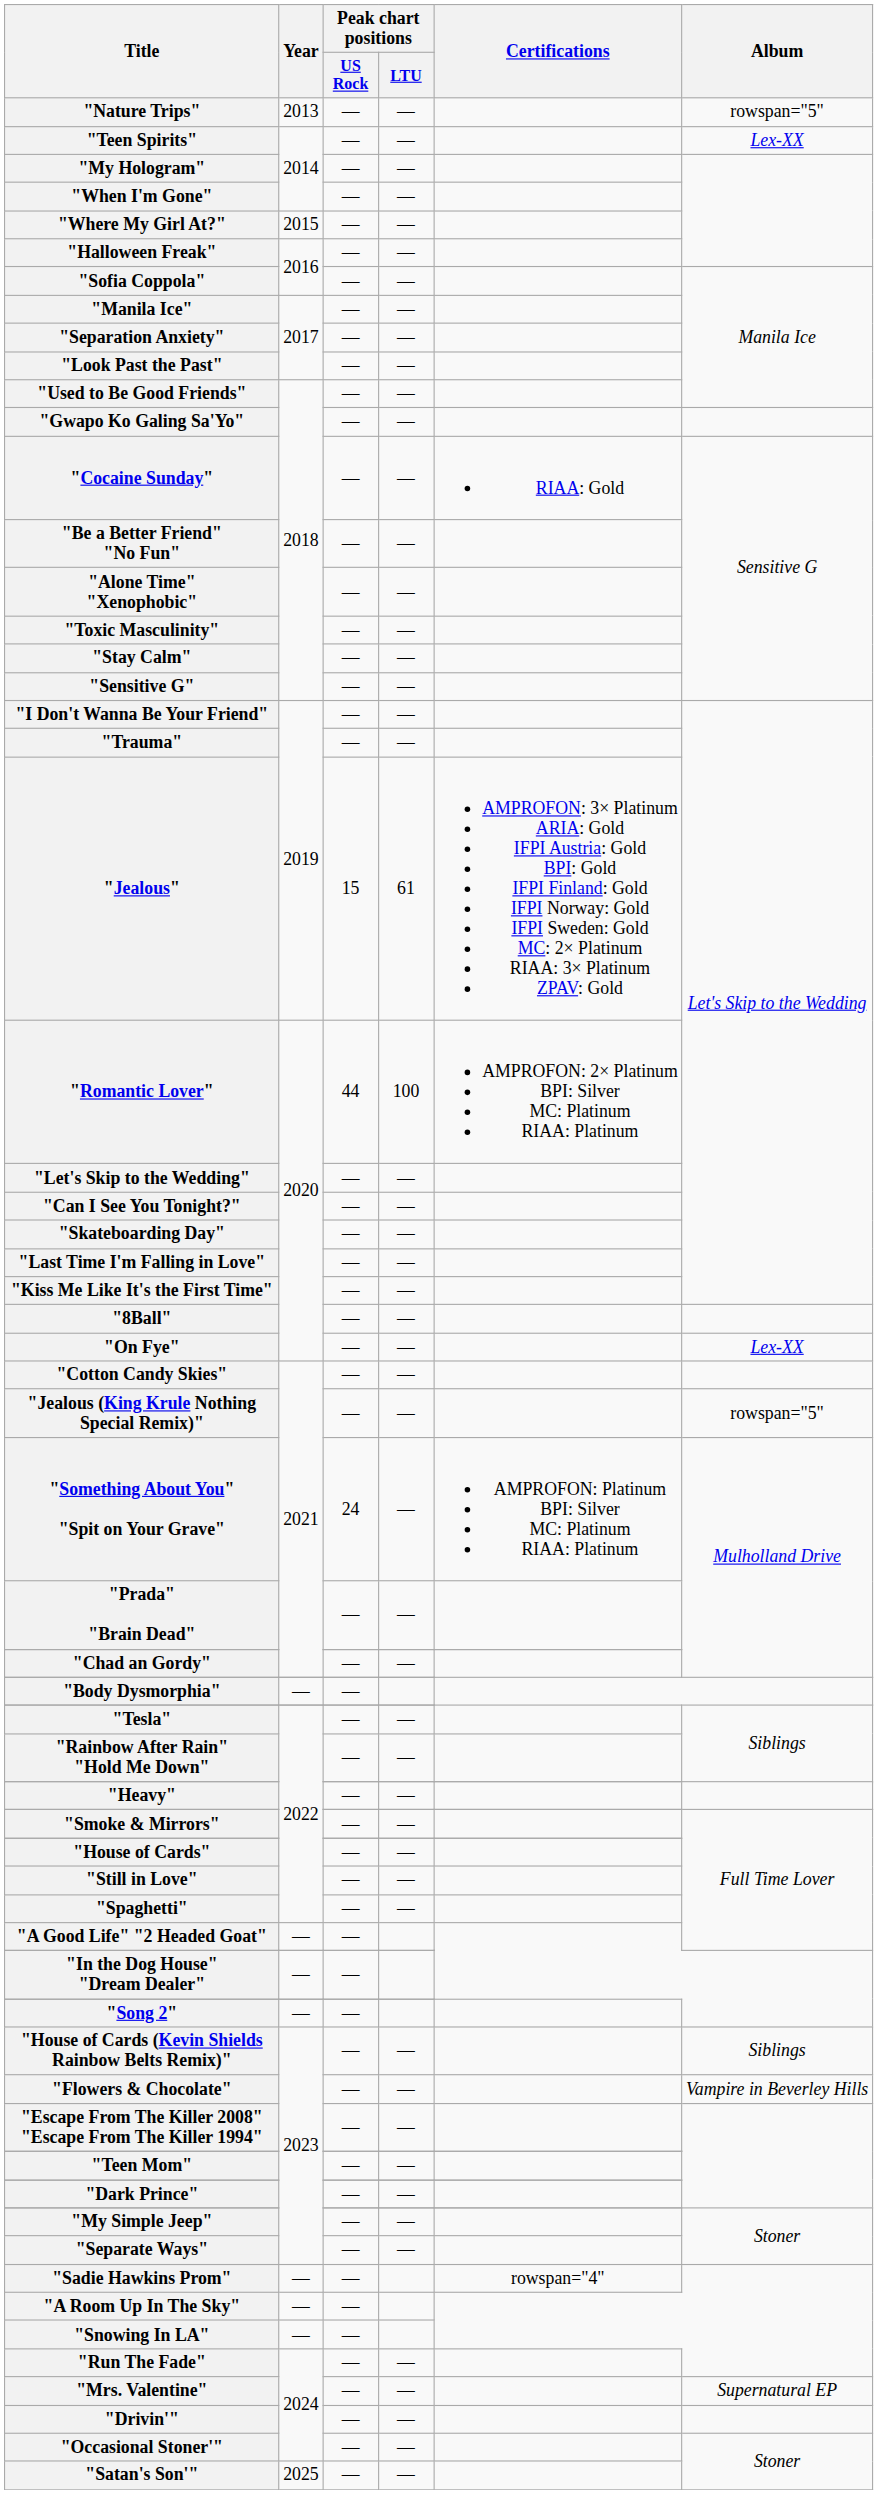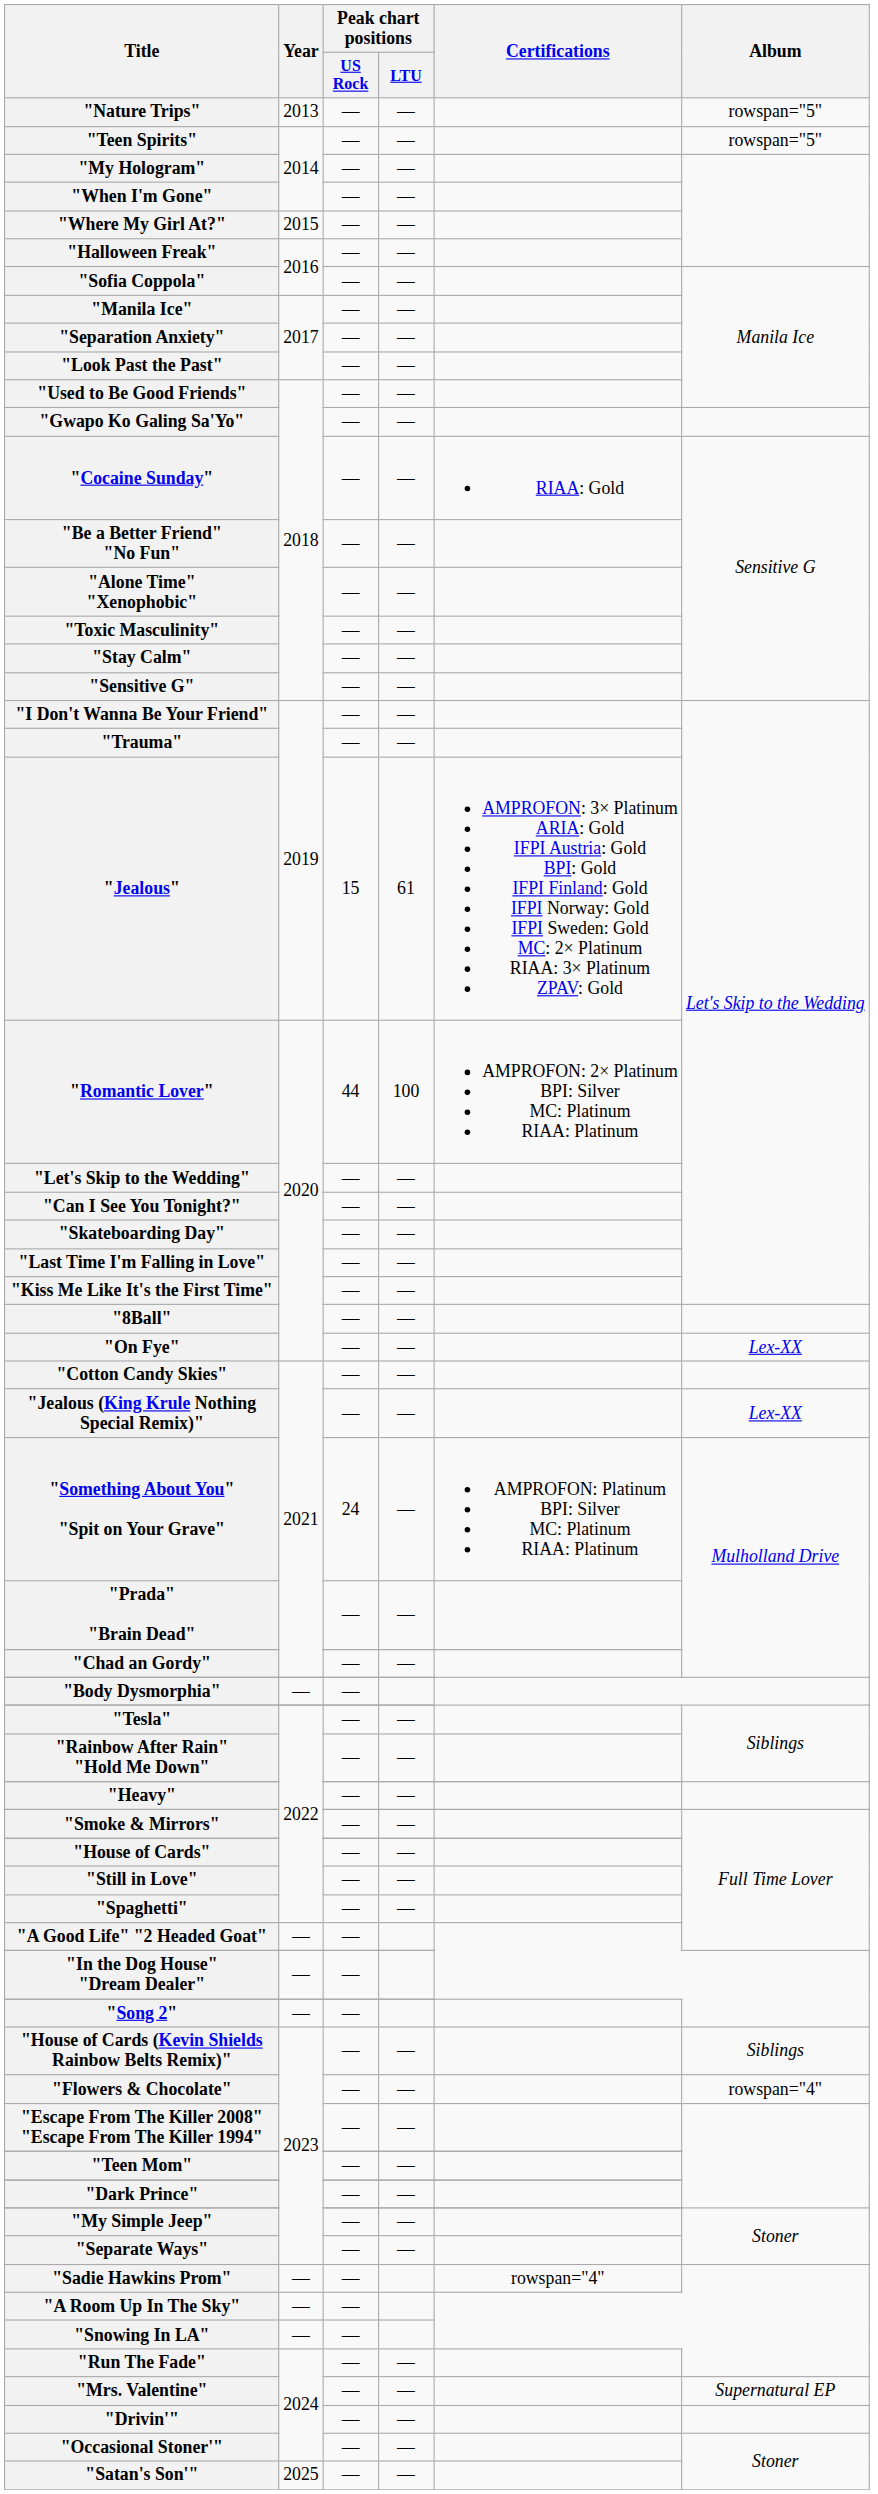(777, 140) Lex-XX -> (775, 140) rowspan="5"
(777, 1413) rowspan="5" -> (775, 1413) Lex-XX
(777, 2089) Vampire in Beverley Hills -> (775, 2089) rowspan="4"
